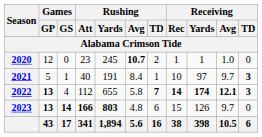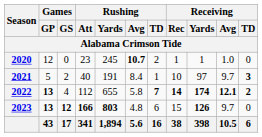(66, 76) 1 -> (66, 76) 2
(248, 92) 3 -> (248, 92) 2
(66, 108) 14 -> (66, 108) 12
(202, 108) normal -> (202, 108) bold
